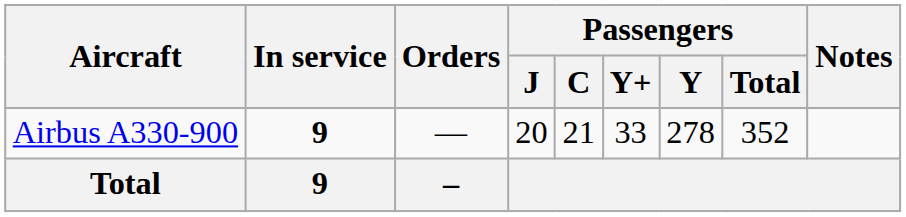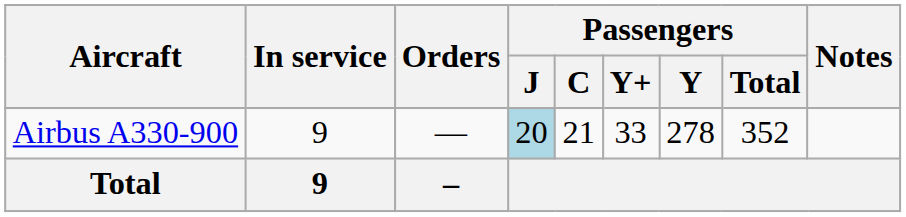(320, 132) bold -> (320, 132) normal
(531, 132) no background -> (531, 132) lightblue background
